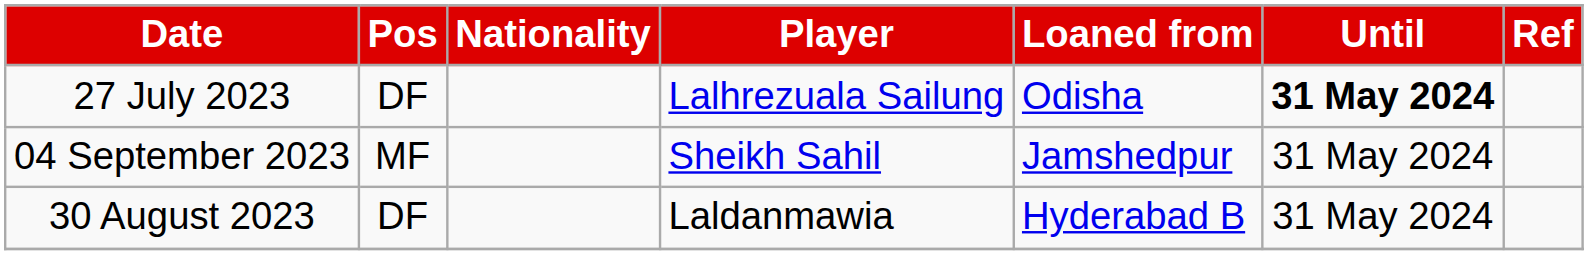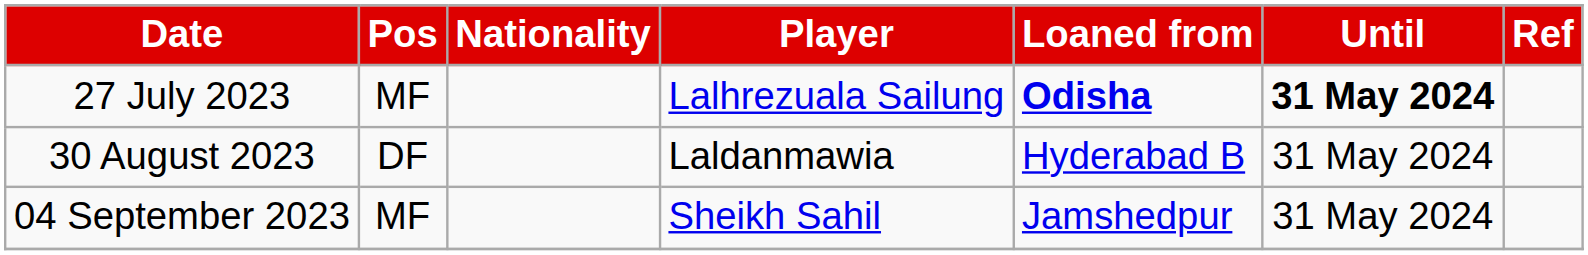(403, 95) DF -> (403, 95) MF
(1083, 95) normal -> (1087, 95) bold
rows swapped: (182, 216) <-> (182, 156)
